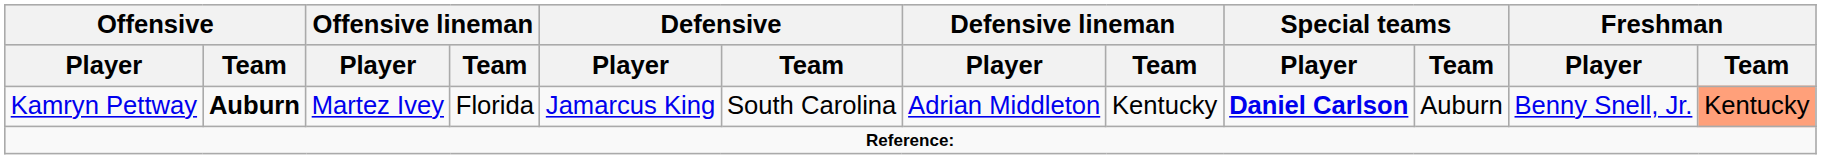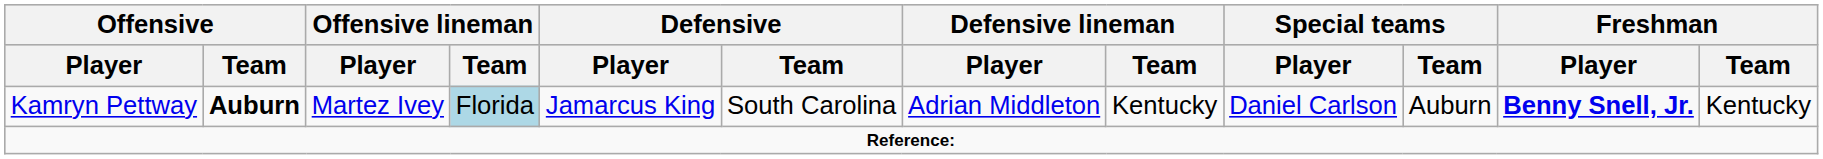(495, 106) no background -> (495, 106) lightblue background
(1319, 106) bold -> (1313, 106) normal
(1603, 106) normal -> (1599, 106) bold
(1757, 106) lightsalmon background -> (1758, 106) no background
